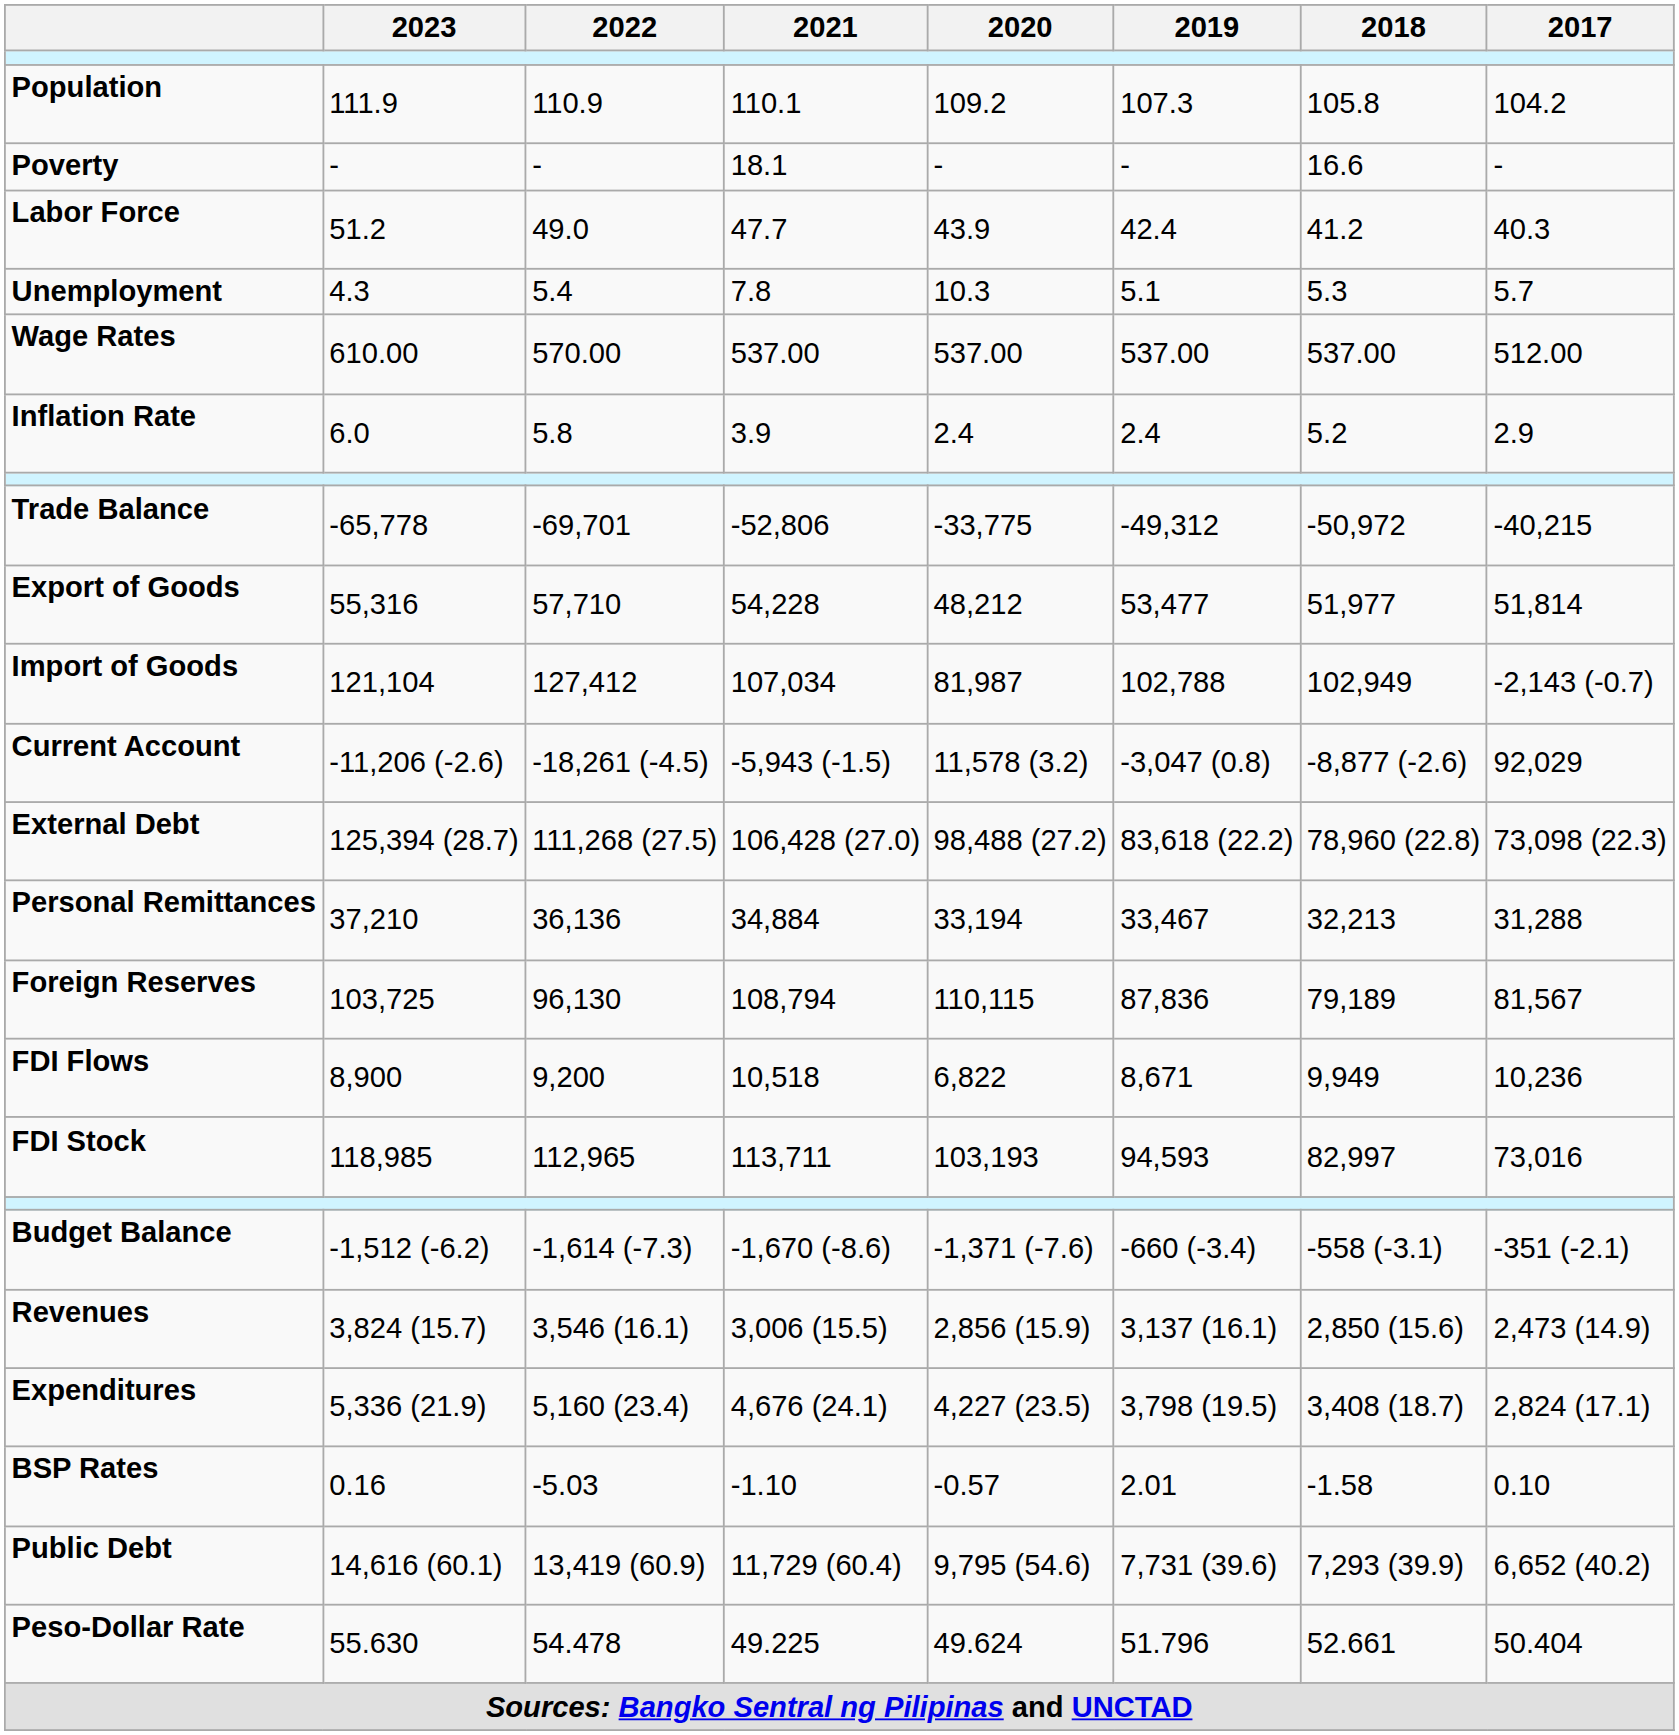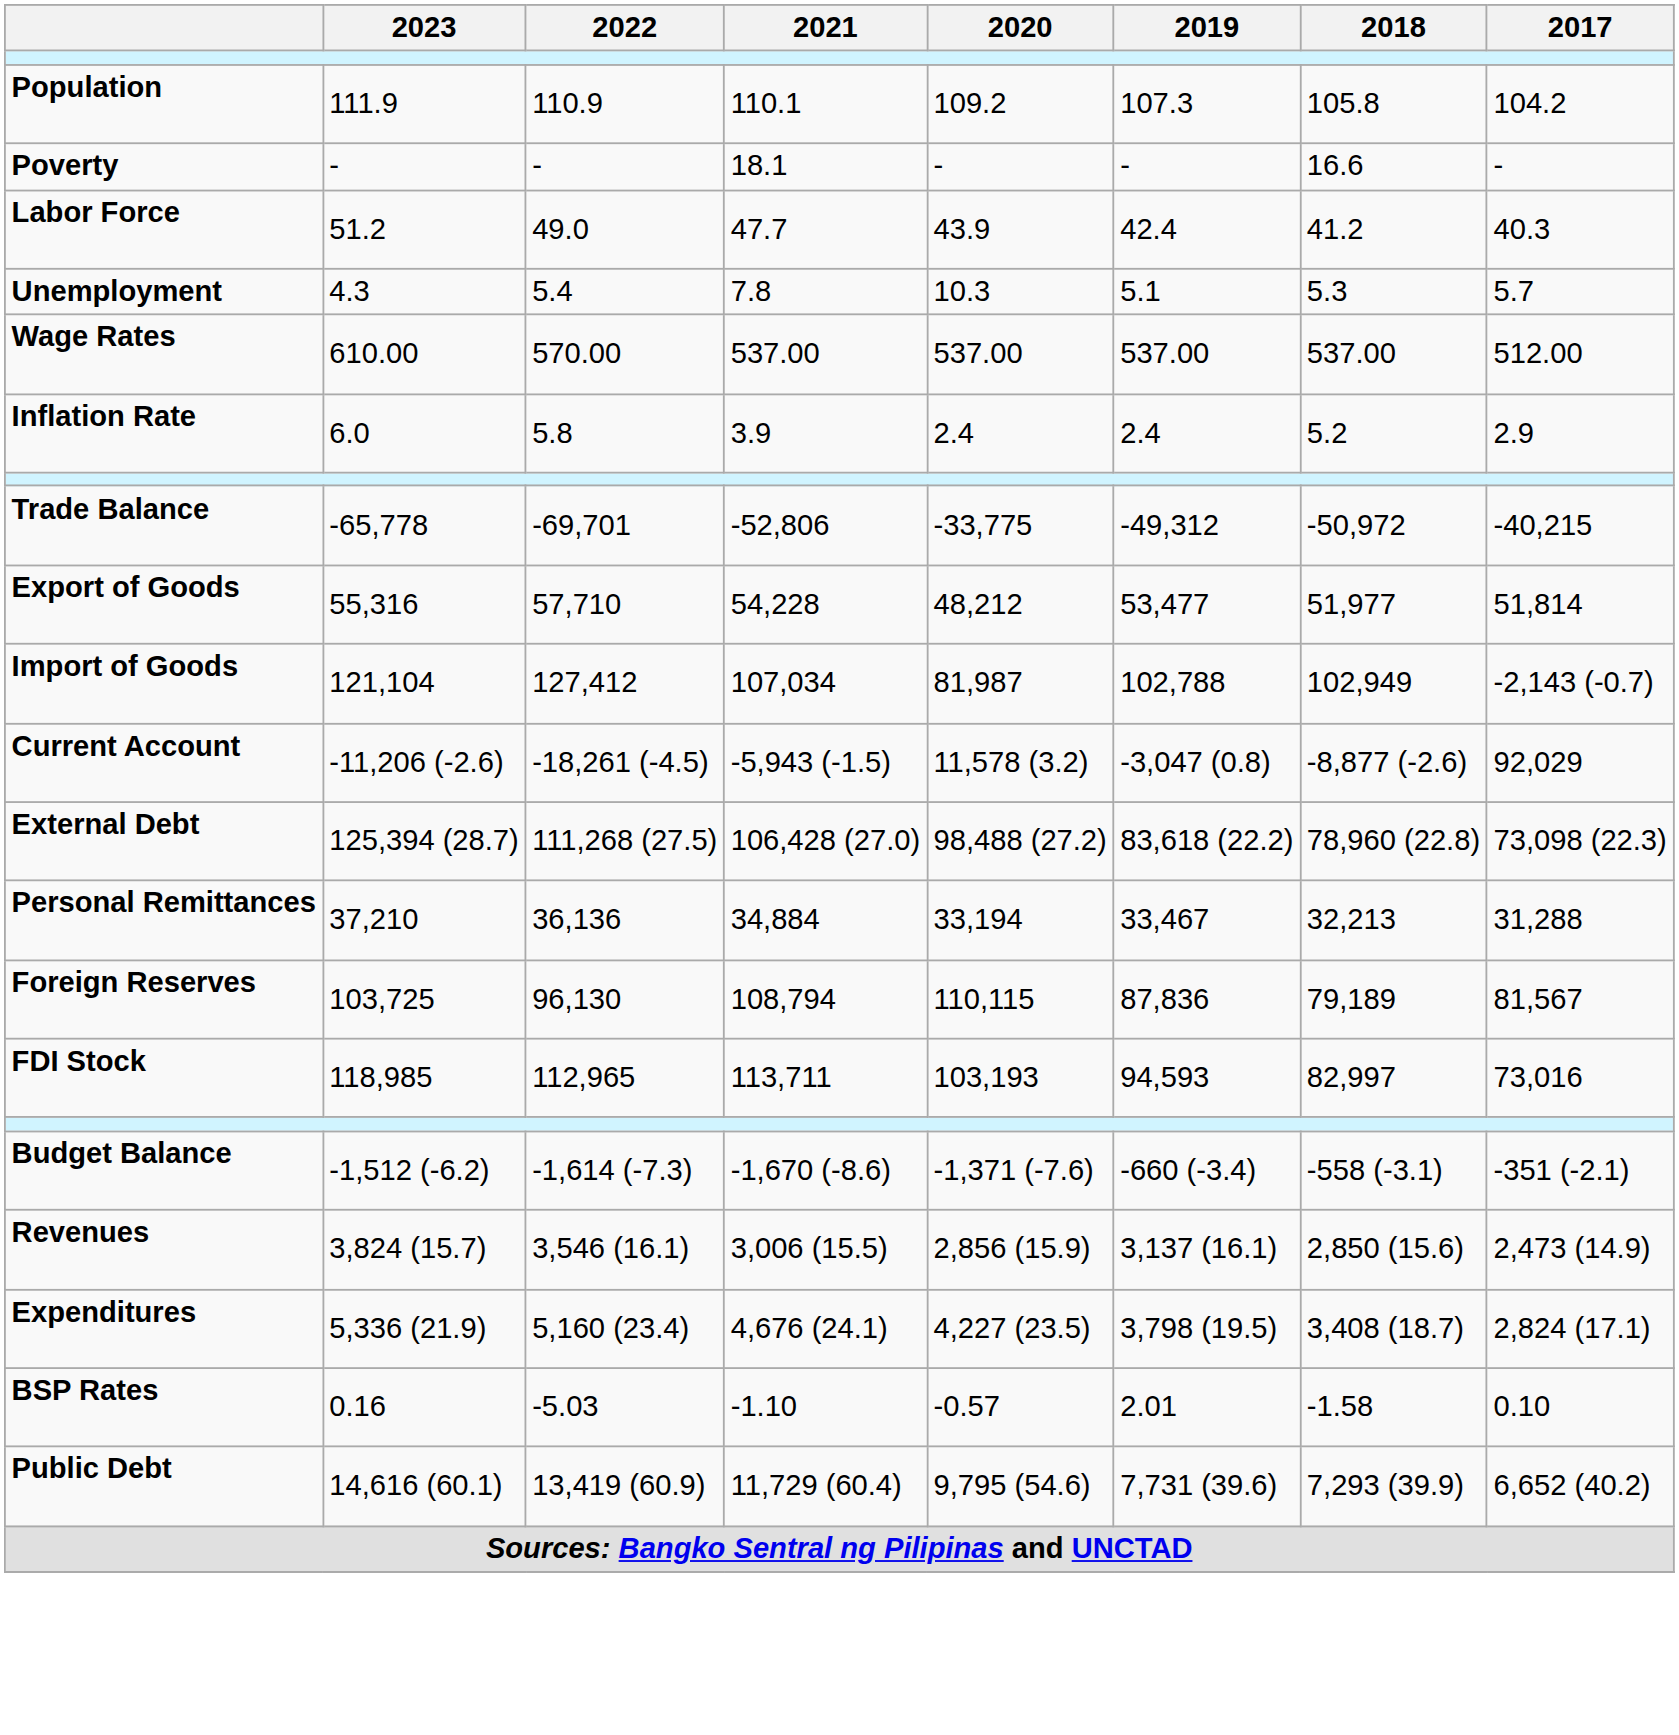- row: (80, 1061)
- row: (128, 1627)
